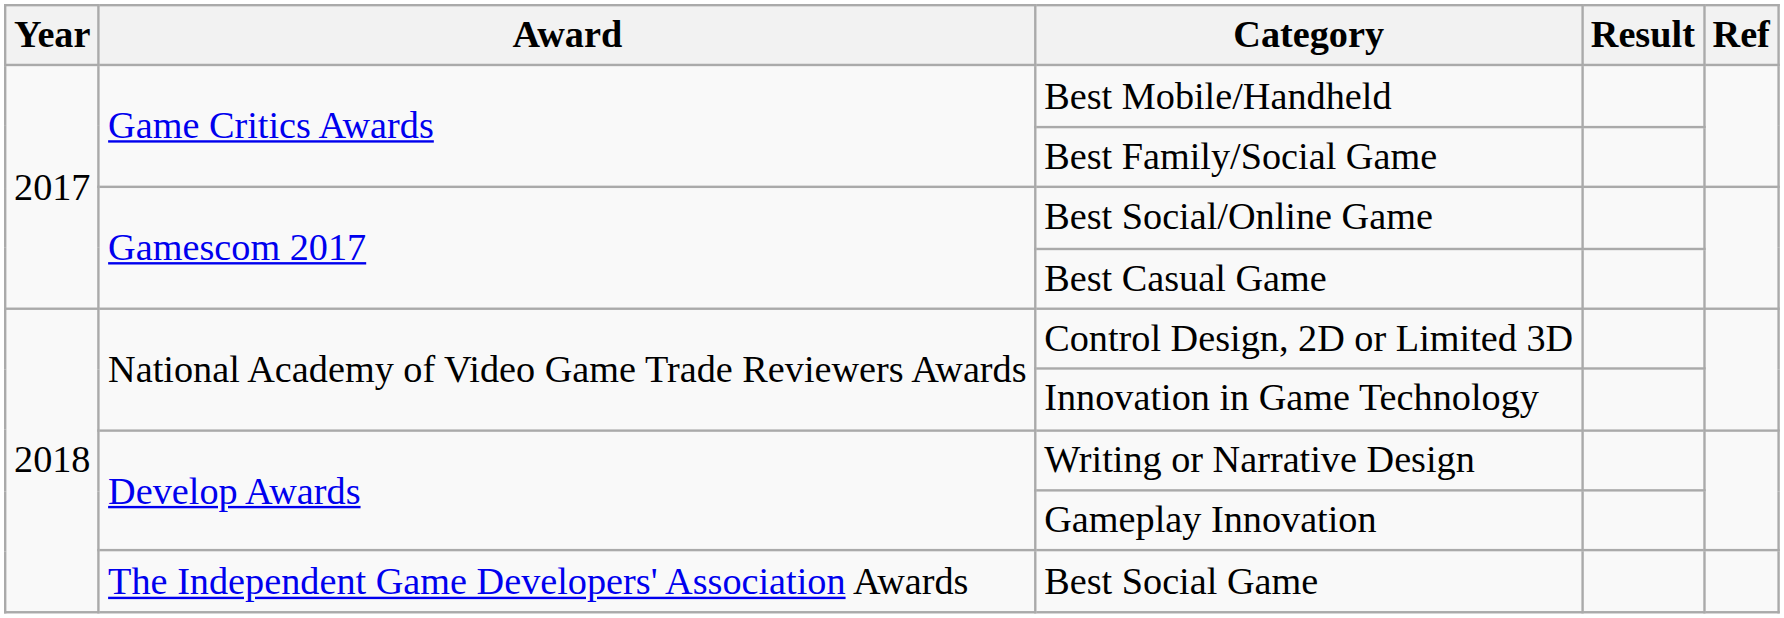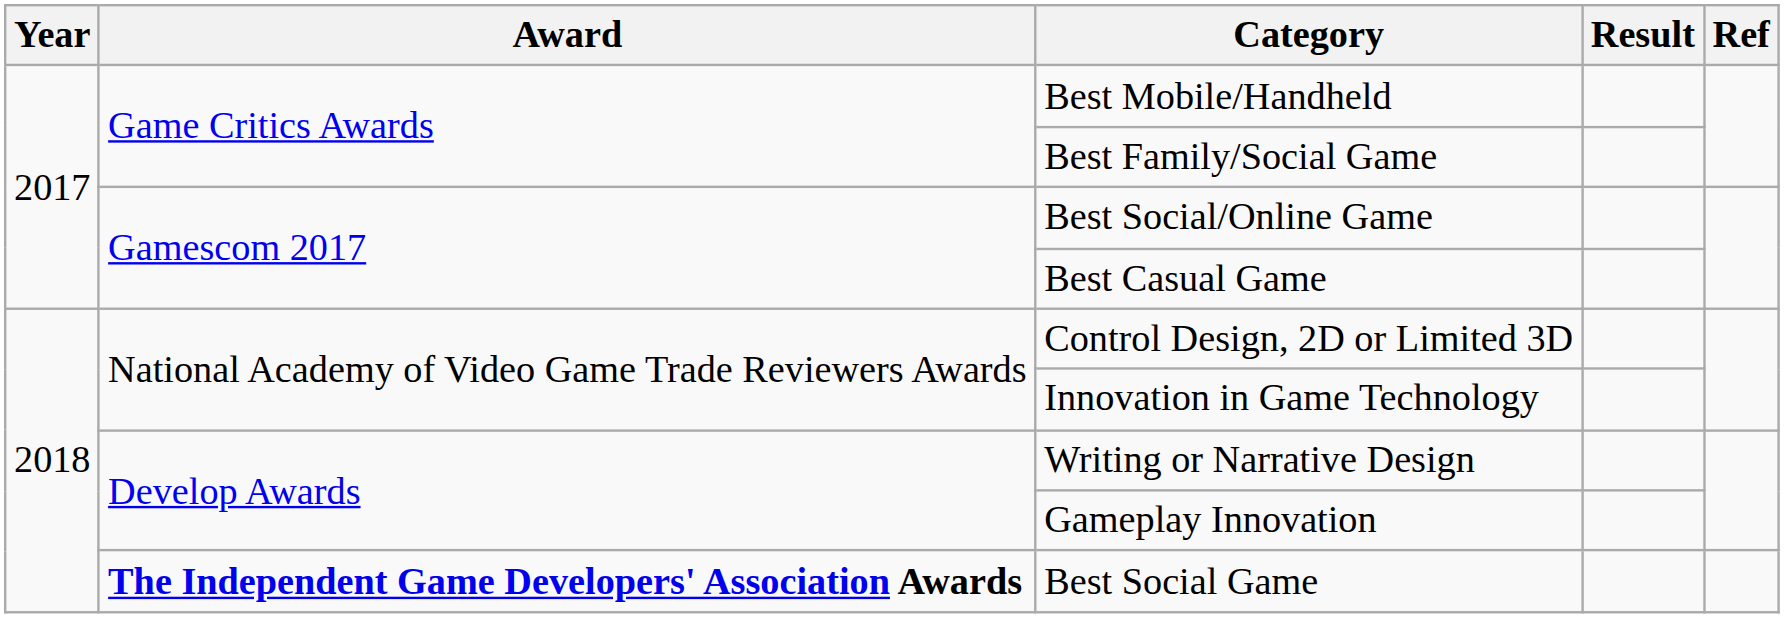(538, 580) normal -> (565, 580) bold
